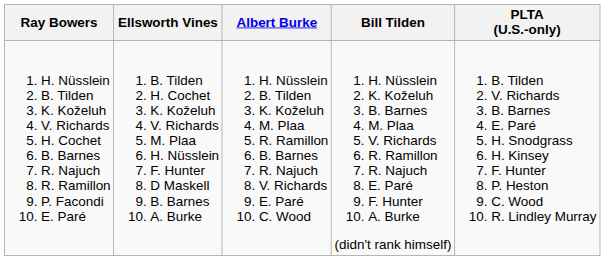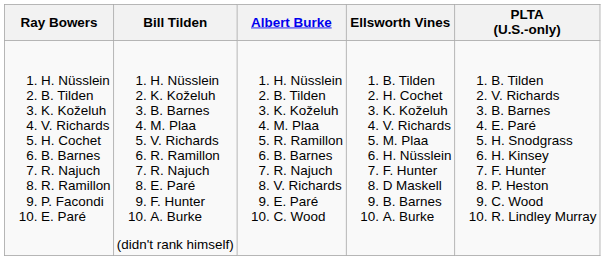columns swapped: (168, 22) <-> (393, 22)
